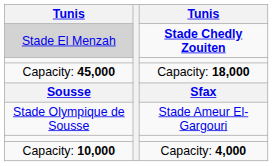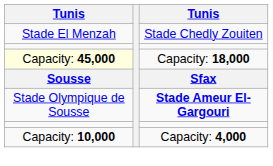(69, 40) lightgrey background -> (69, 33) no background
(203, 40) bold -> (203, 33) normal
(69, 72) no background -> (69, 59) lightyellow background
(203, 118) normal -> (203, 105) bold
